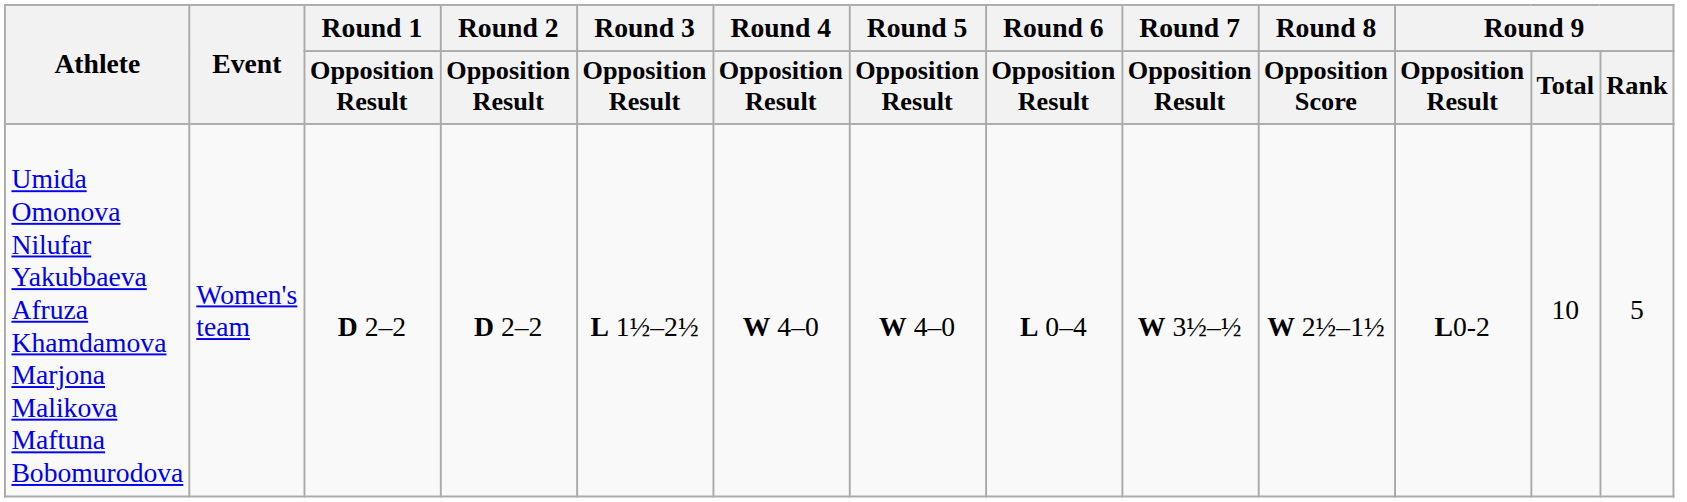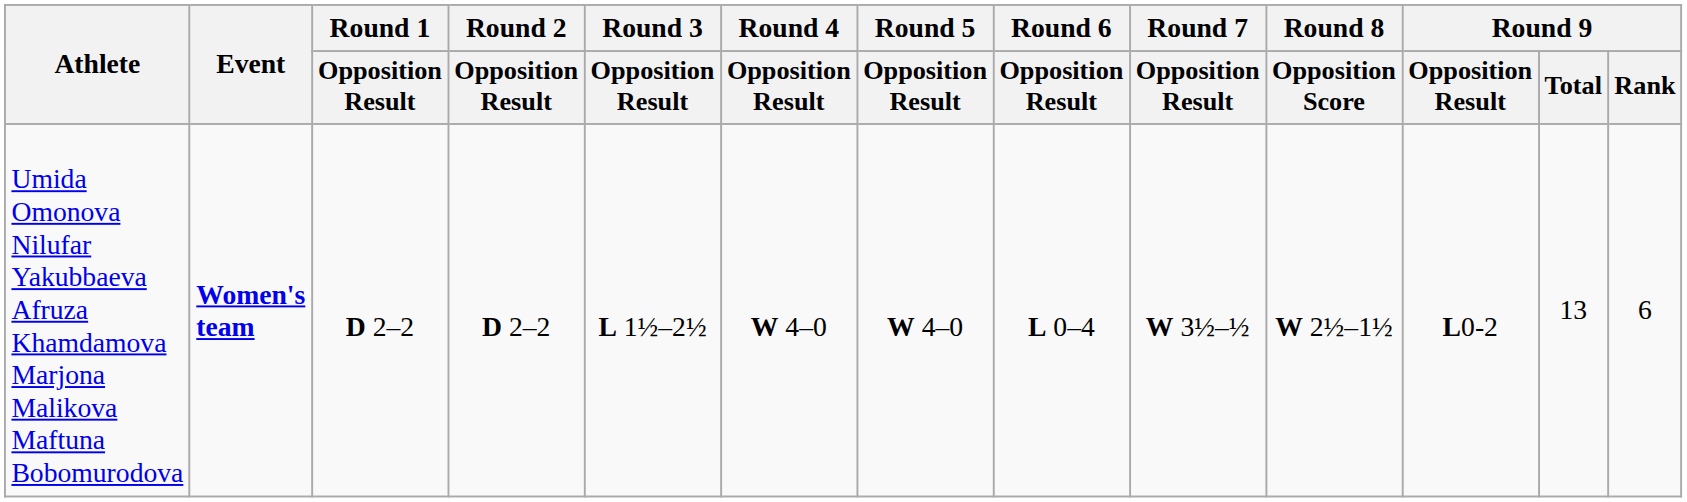(247, 310) normal -> (251, 310) bold
(1565, 310) 10 -> (1573, 310) 13
(1637, 310) 5 -> (1645, 310) 6
